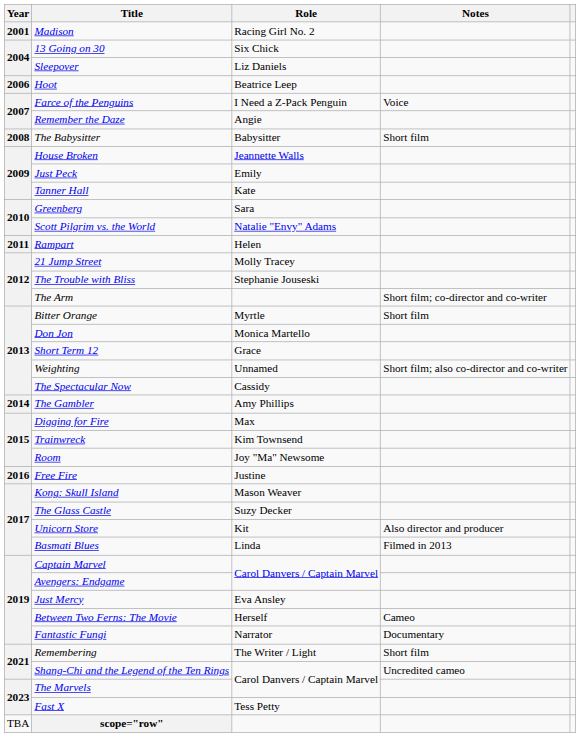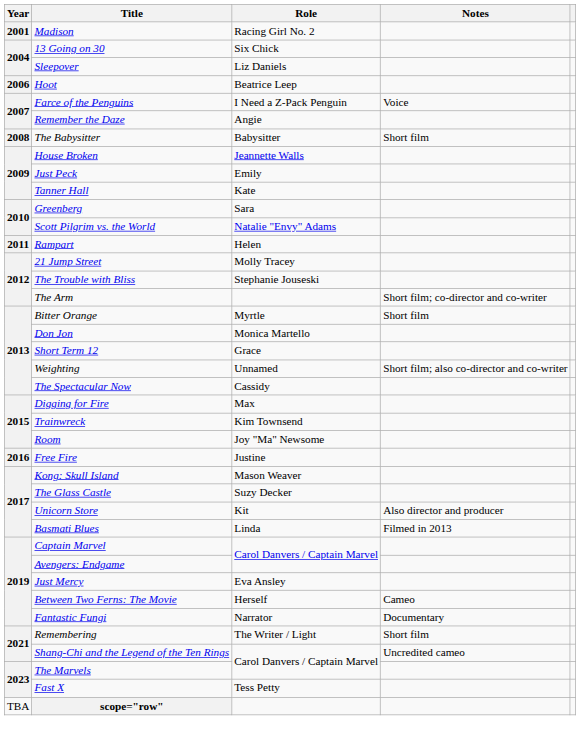- row: (64, 404)
